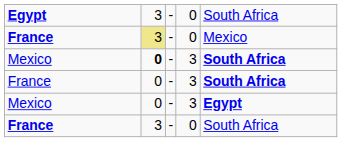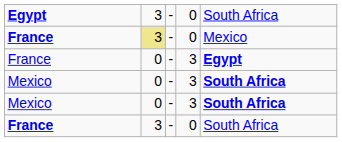(30, 59) Mexico -> (29, 59) France
(158, 59) bold -> (158, 59) normal
(244, 59) South Africa -> (223, 59) Egypt
(29, 81) France -> (30, 81) Mexico
(223, 103) Egypt -> (244, 103) South Africa
